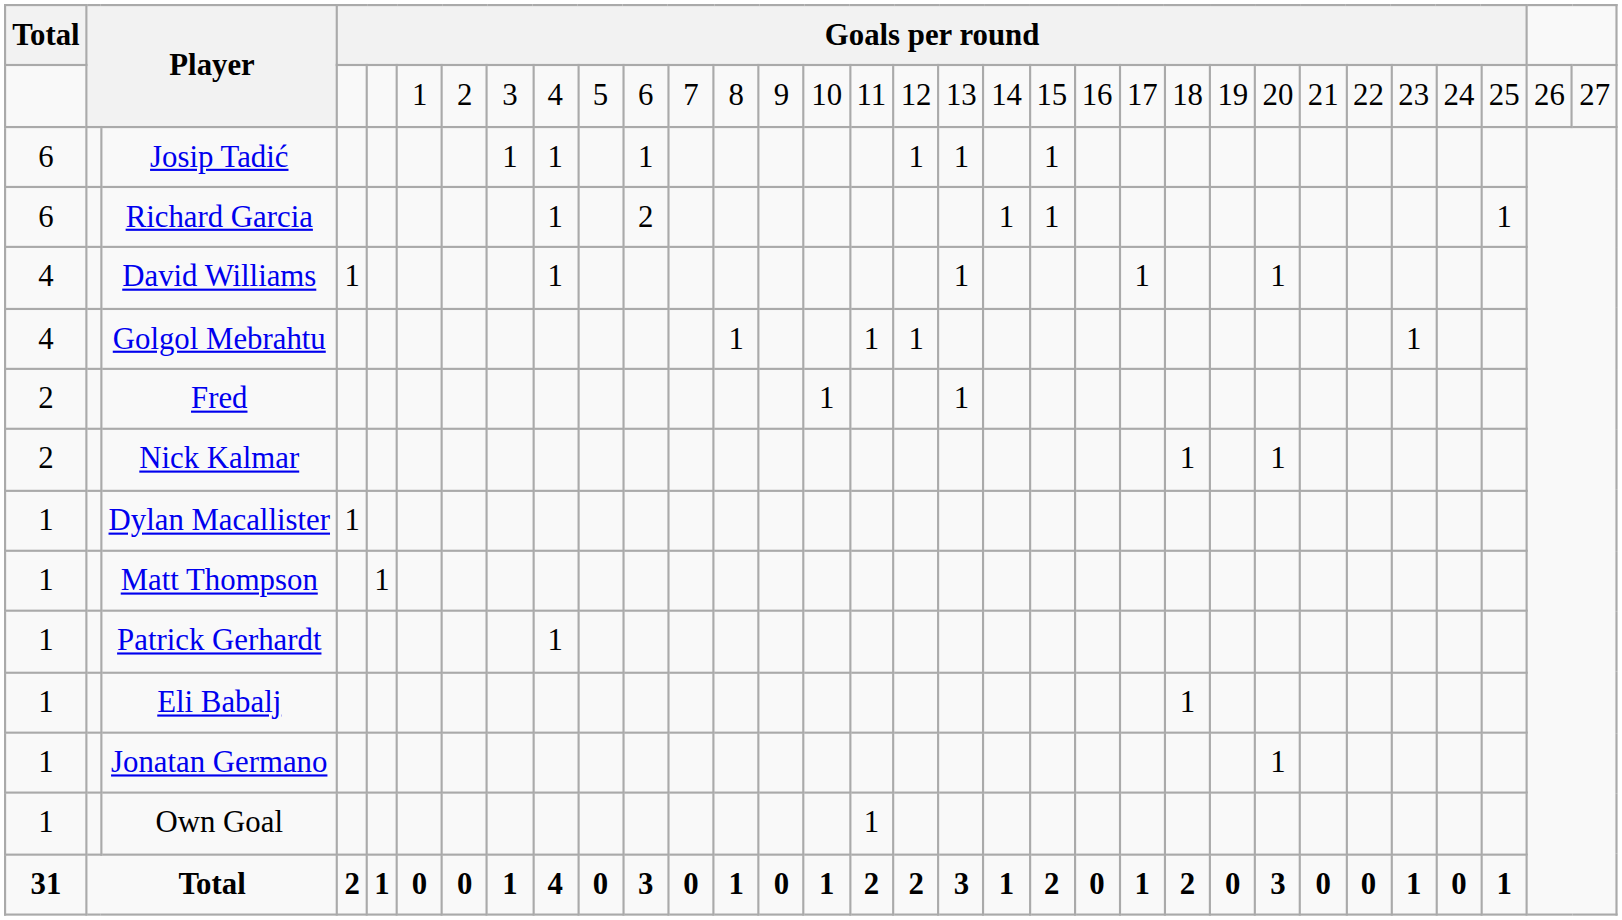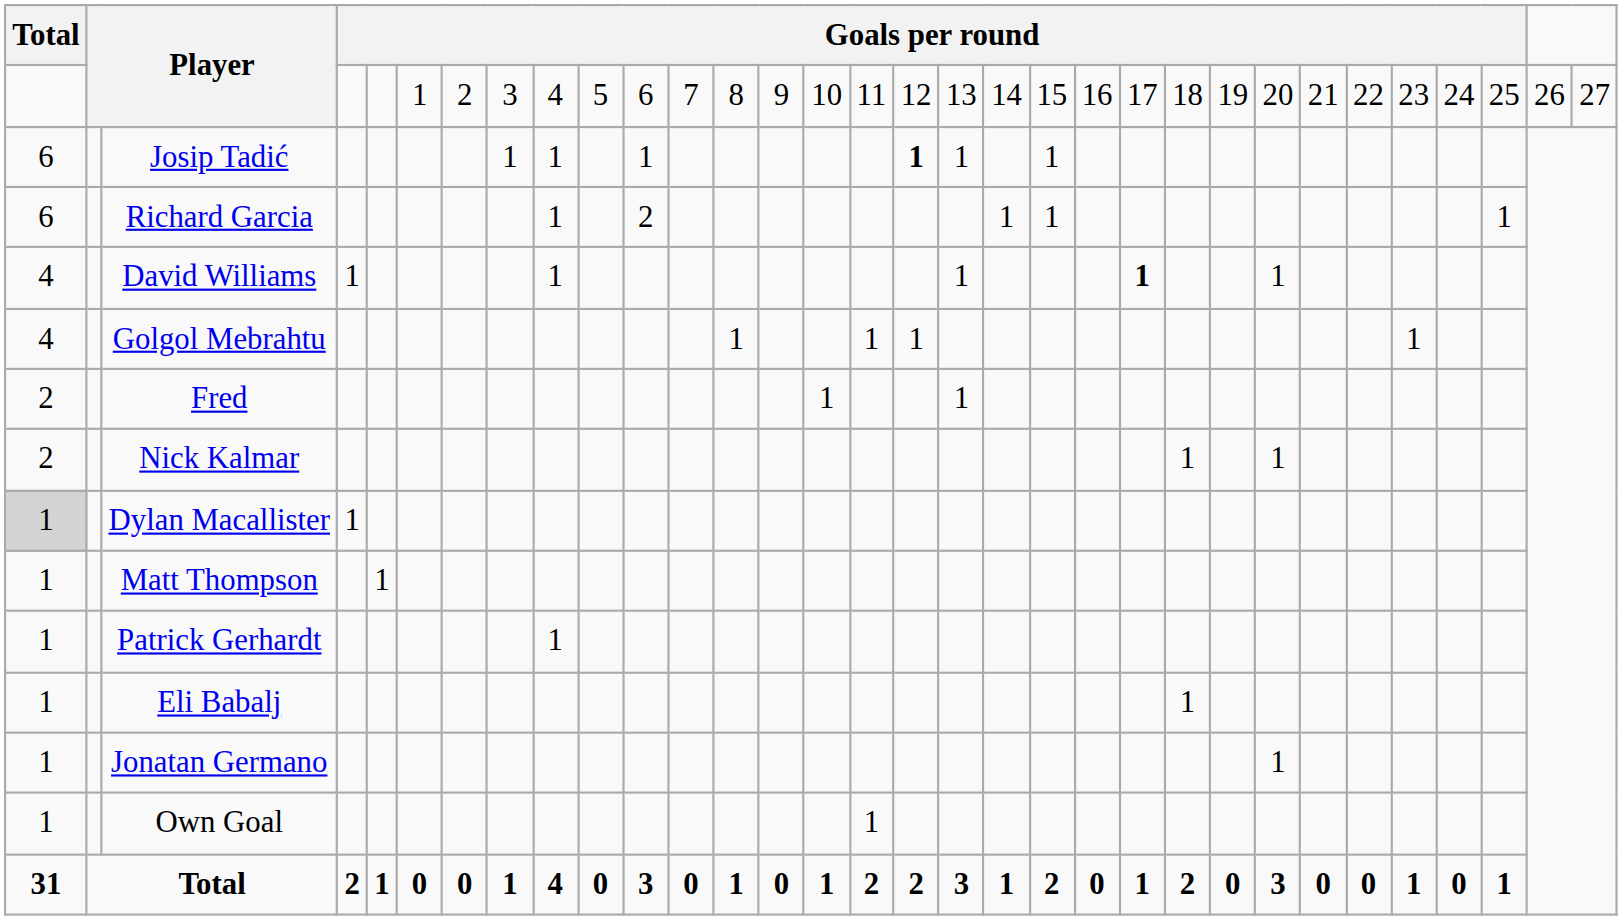(916, 155) normal -> (916, 155) bold
(1142, 277) normal -> (1142, 277) bold
(46, 519) no background -> (46, 519) lightgrey background
